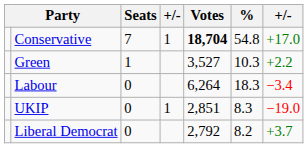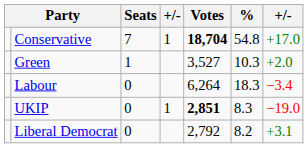(279, 62) +2.2 -> (279, 62) +2.0
(204, 108) normal -> (204, 108) bold
(279, 131) +3.7 -> (279, 131) +3.1
